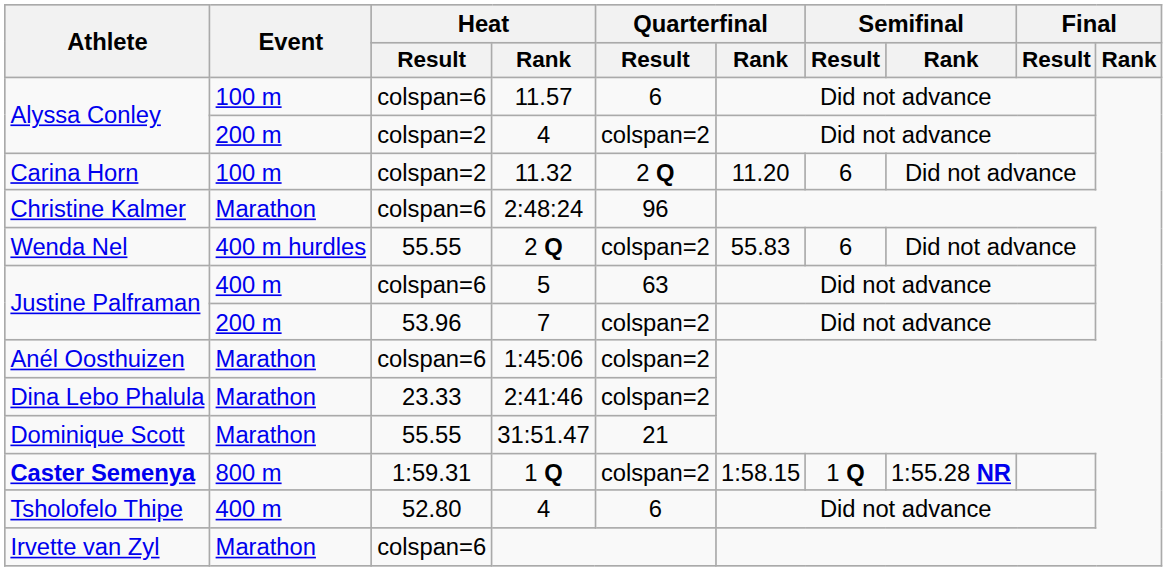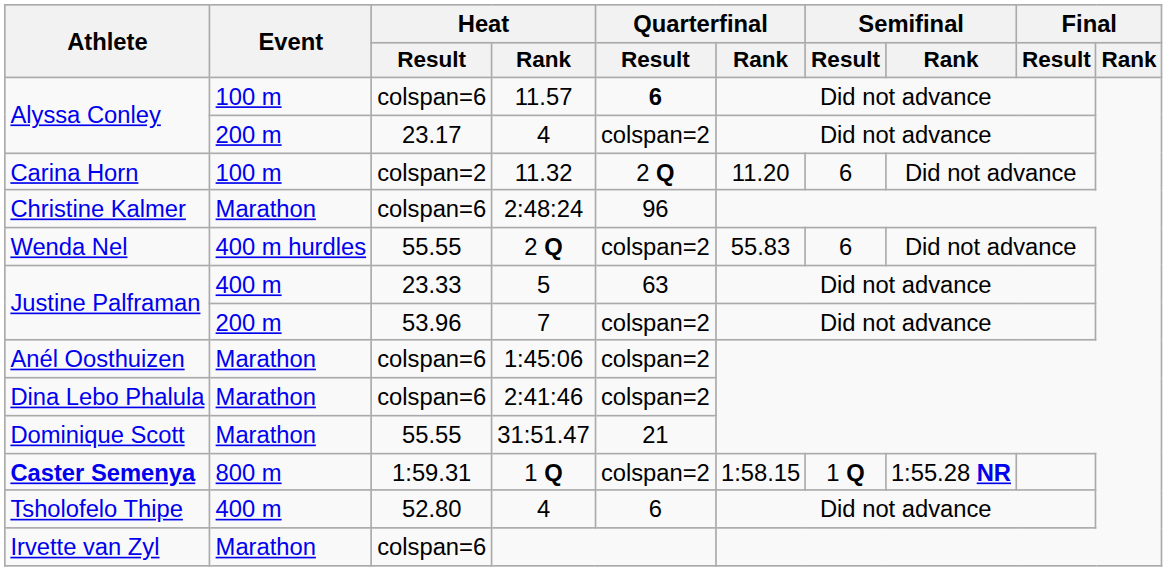(655, 97) normal -> (655, 97) bold
(432, 134) colspan=2 -> (432, 134) 23.17
(432, 285) colspan=6 -> (432, 285) 23.33
(432, 397) 23.33 -> (432, 397) colspan=6
